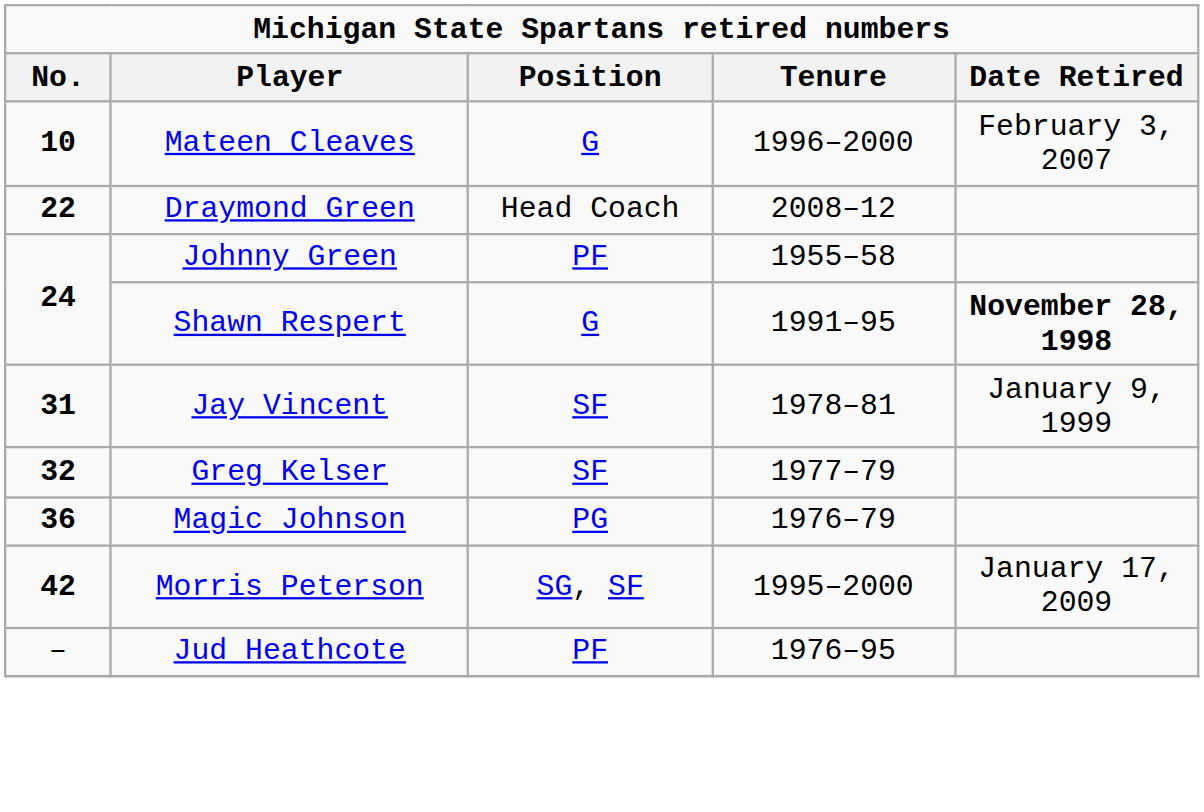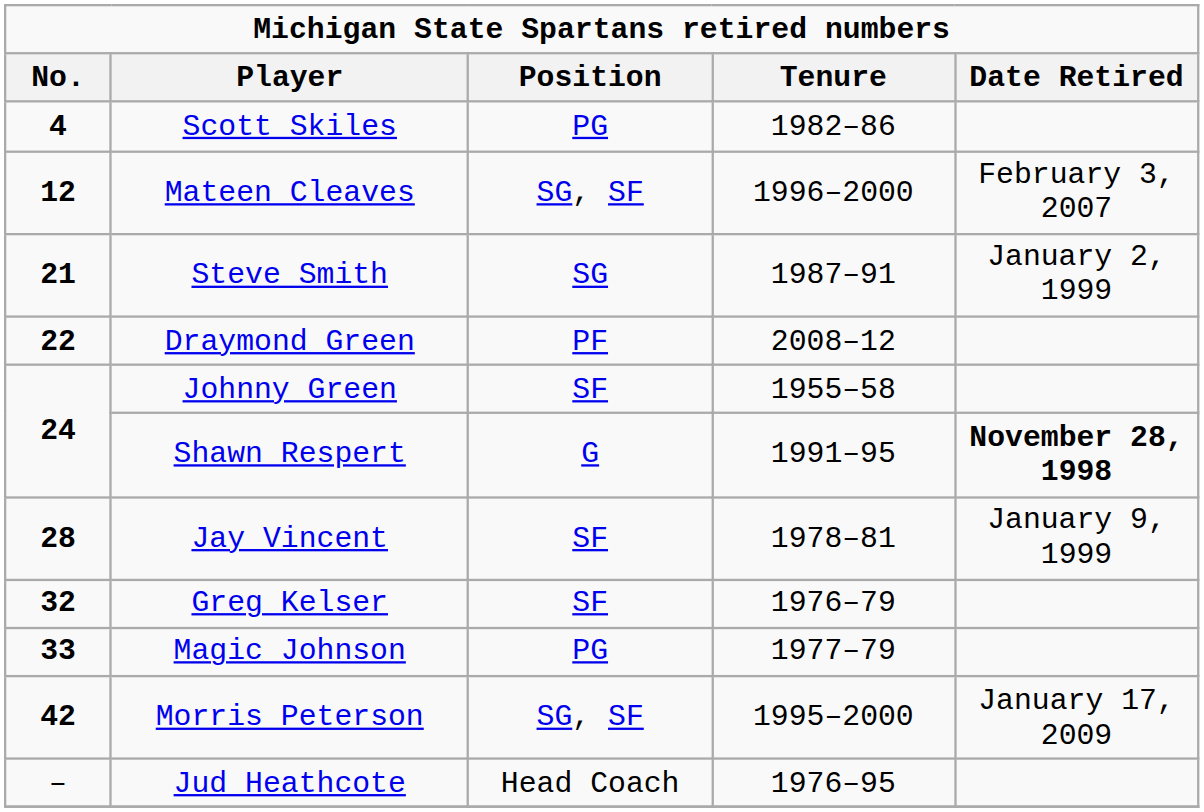+ row: (290, 126)
(58, 144) 10 -> (58, 192) 12
(590, 144) G -> (590, 192) SG, SF
+ row: (290, 275)
(590, 209) Head Coach -> (590, 341) PF
(590, 258) PF -> (590, 389) SF
(58, 406) 31 -> (58, 538) 28
(833, 472) 1977–79 -> (833, 603) 1976–79
(58, 521) 36 -> (58, 652) 33
(833, 521) 1976–79 -> (833, 652) 1977–79
(590, 652) PF -> (590, 783) Head Coach
